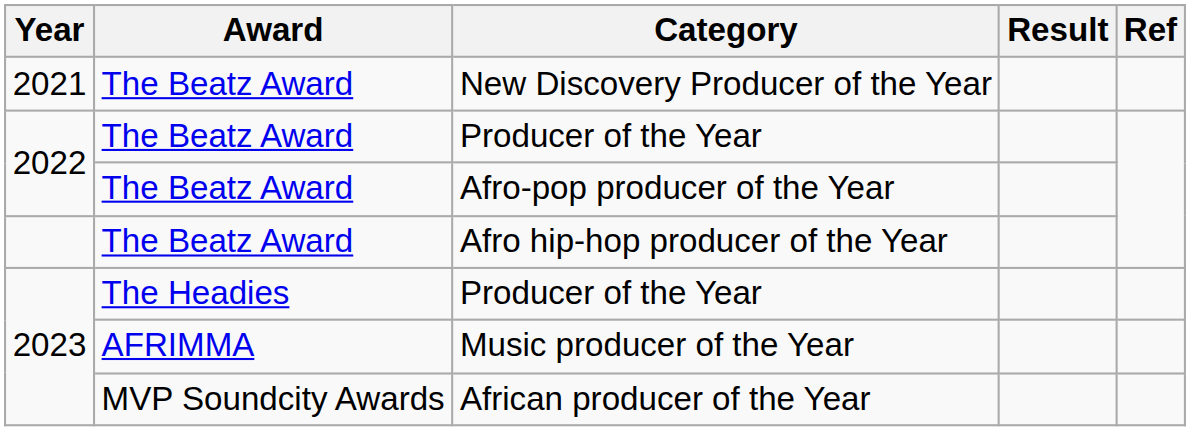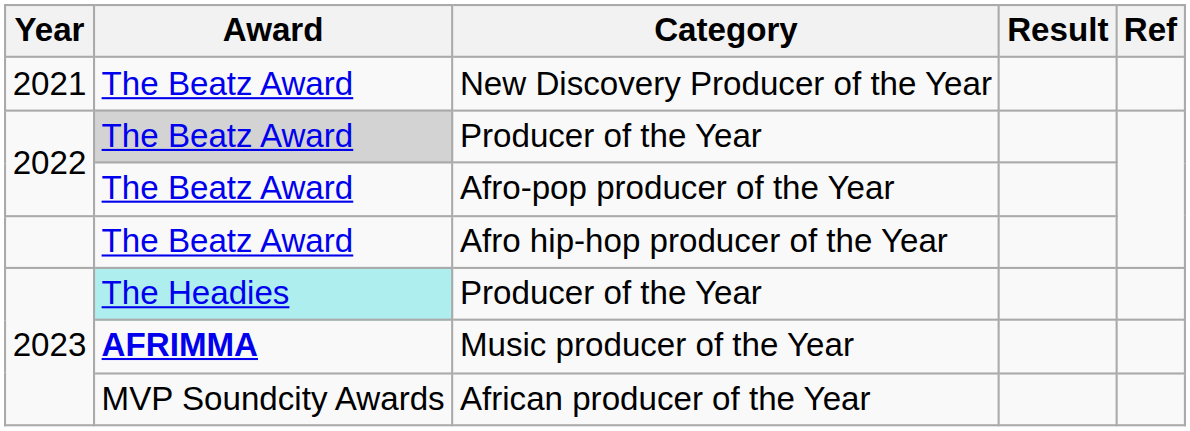(227, 135) no background -> (227, 135) lightgrey background
(196, 293) no background -> (196, 293) paleturquoise background
(178, 345) normal -> (180, 345) bold
